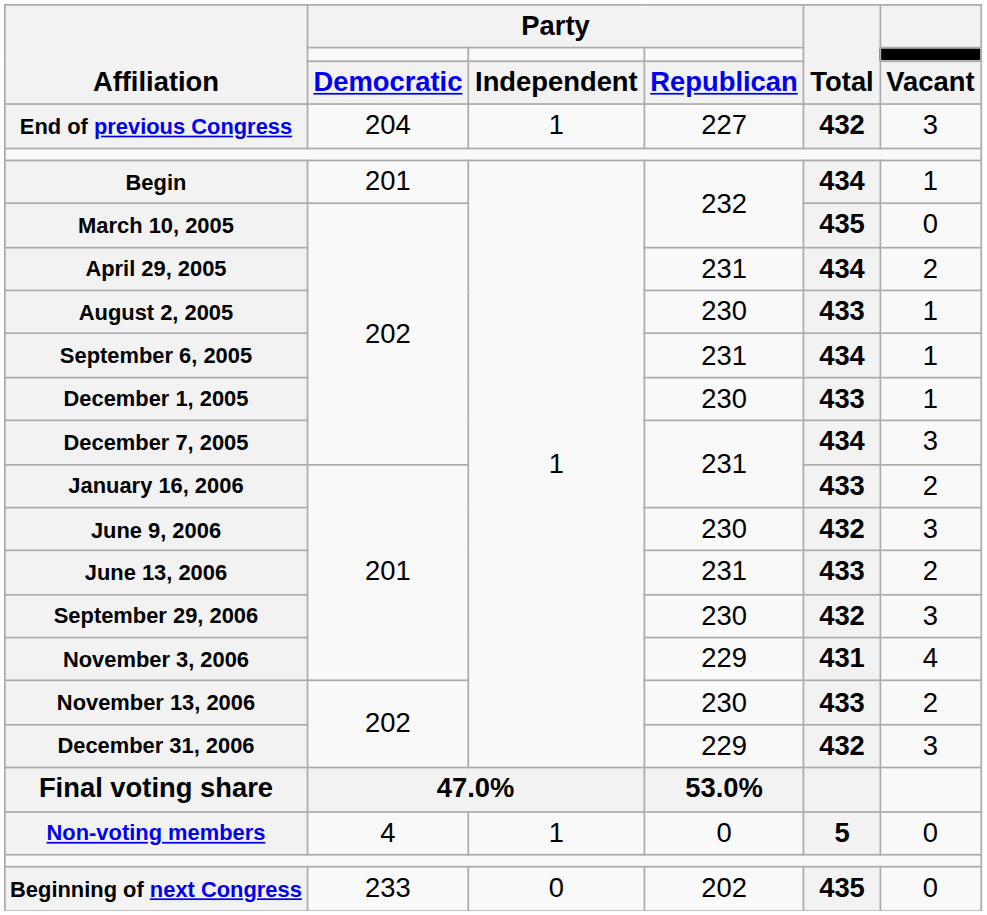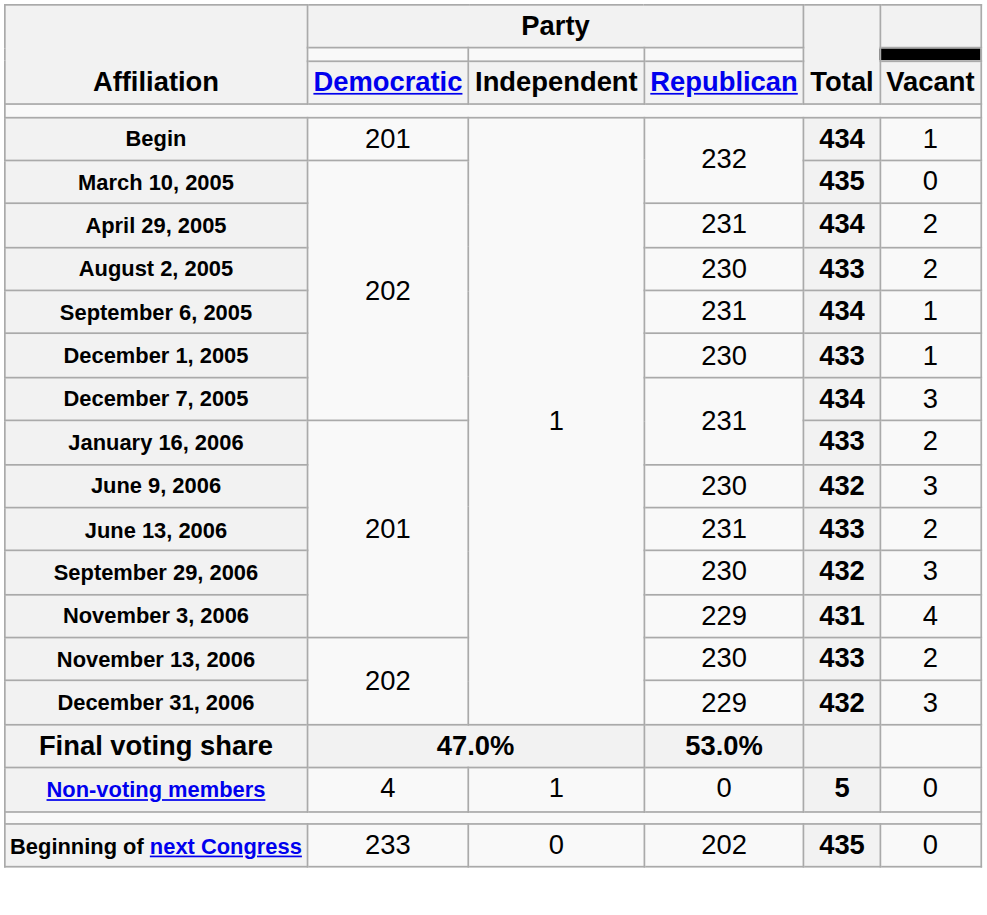- row: (156, 126)
(930, 311) 1 -> (930, 268) 2
